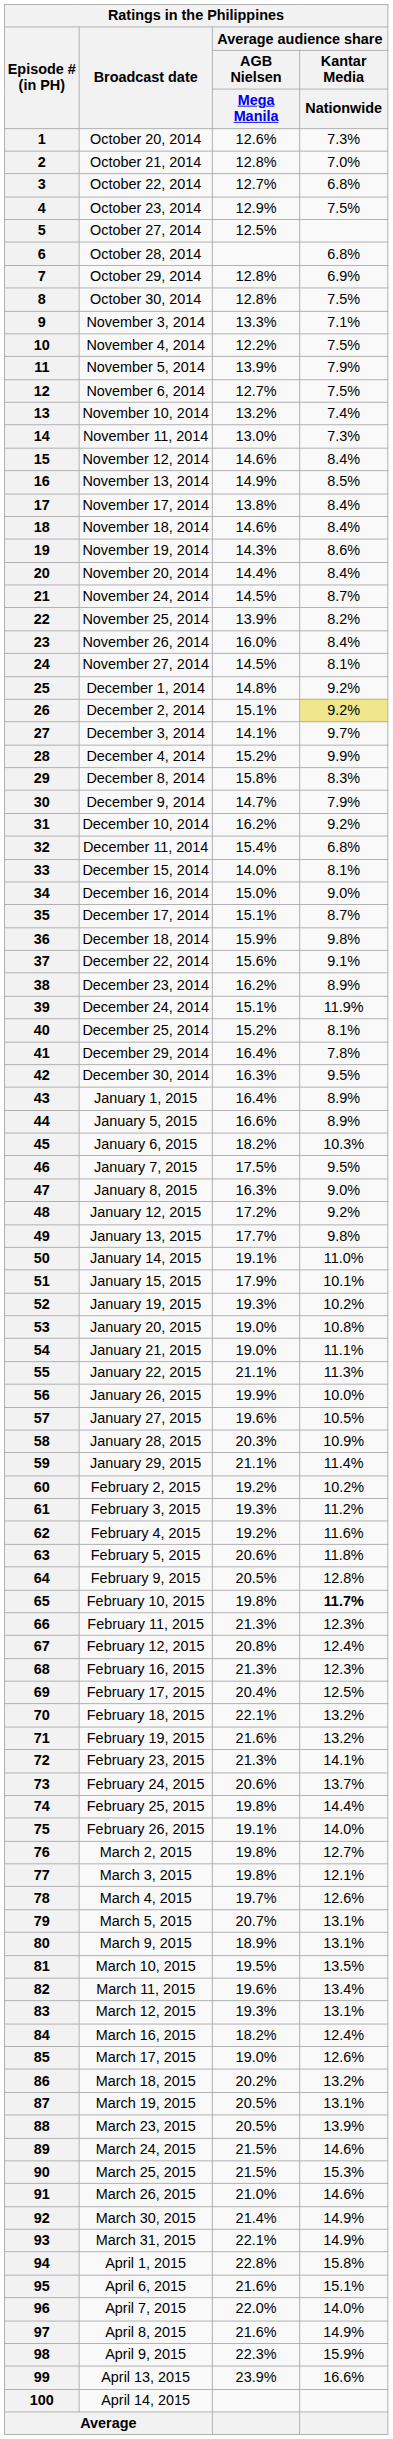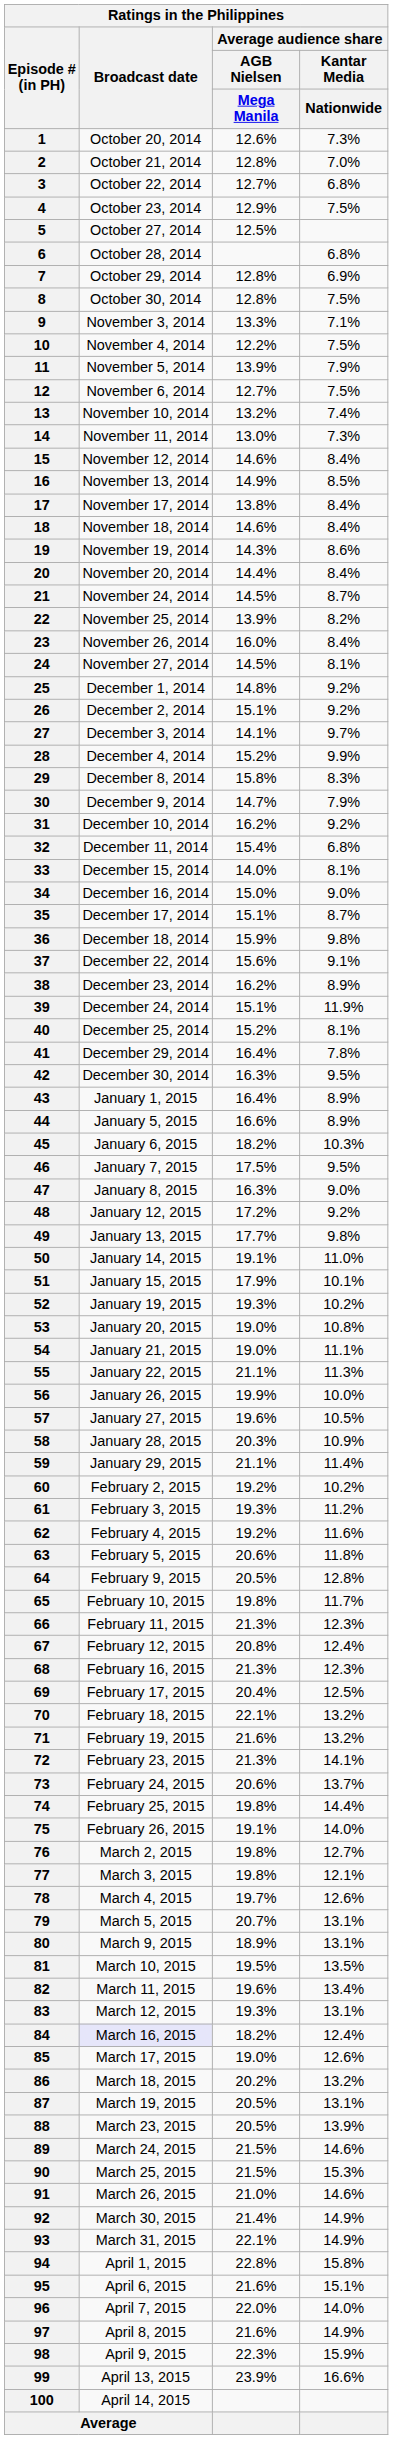(344, 710) khaki background -> (344, 710) no background
(344, 1601) bold -> (344, 1601) normal
(146, 2035) no background -> (146, 2035) lavender background
